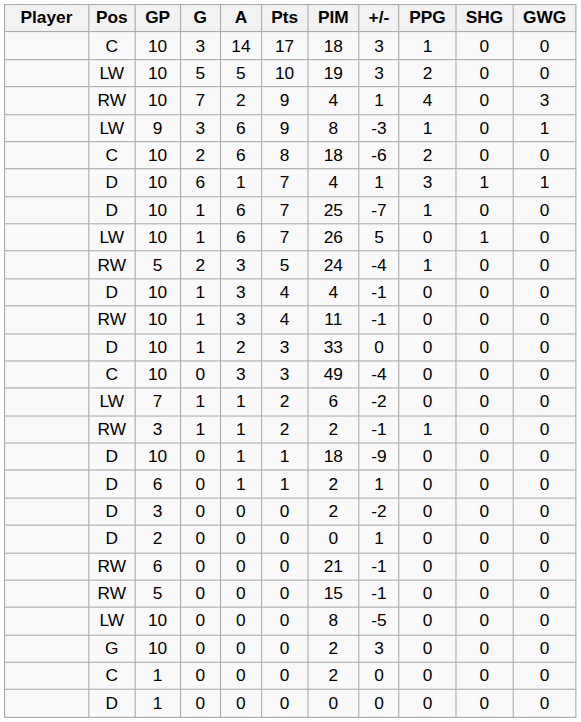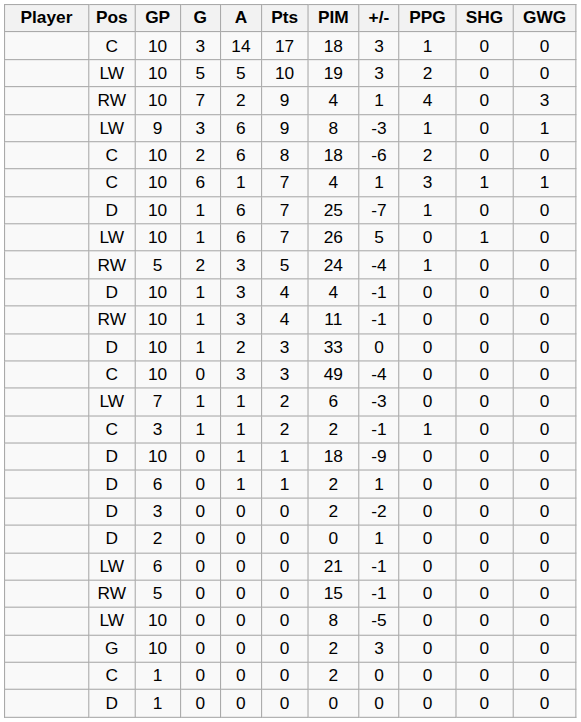(112, 182) D -> (112, 182) C
(379, 401) -2 -> (379, 401) -3
(112, 429) RW -> (112, 429) C
(112, 566) RW -> (112, 566) LW
